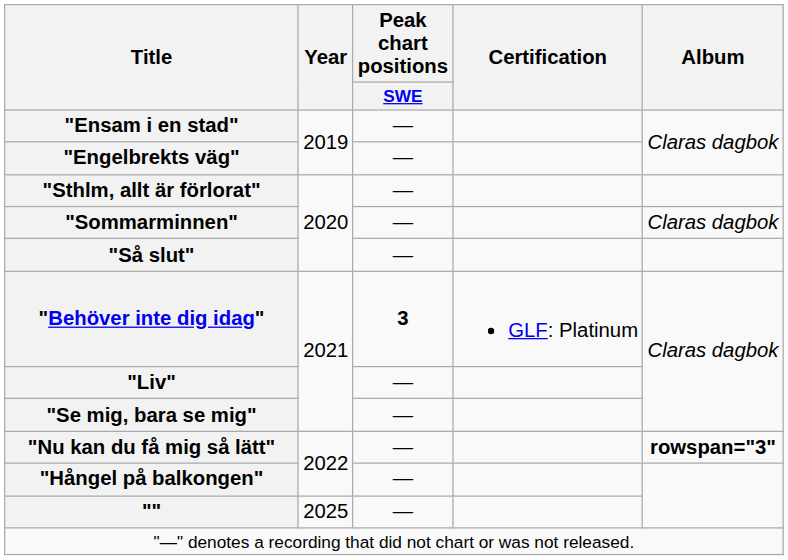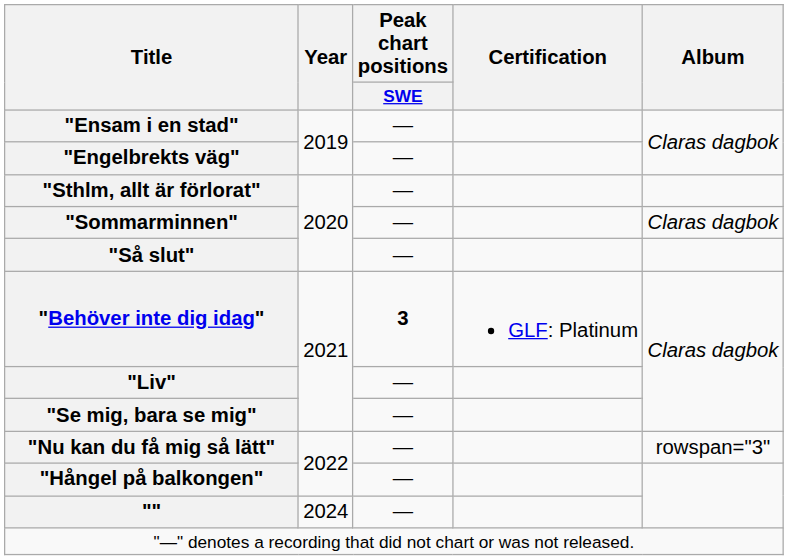(713, 447) bold -> (713, 447) normal
(326, 511) 2025 -> (326, 511) 2024
